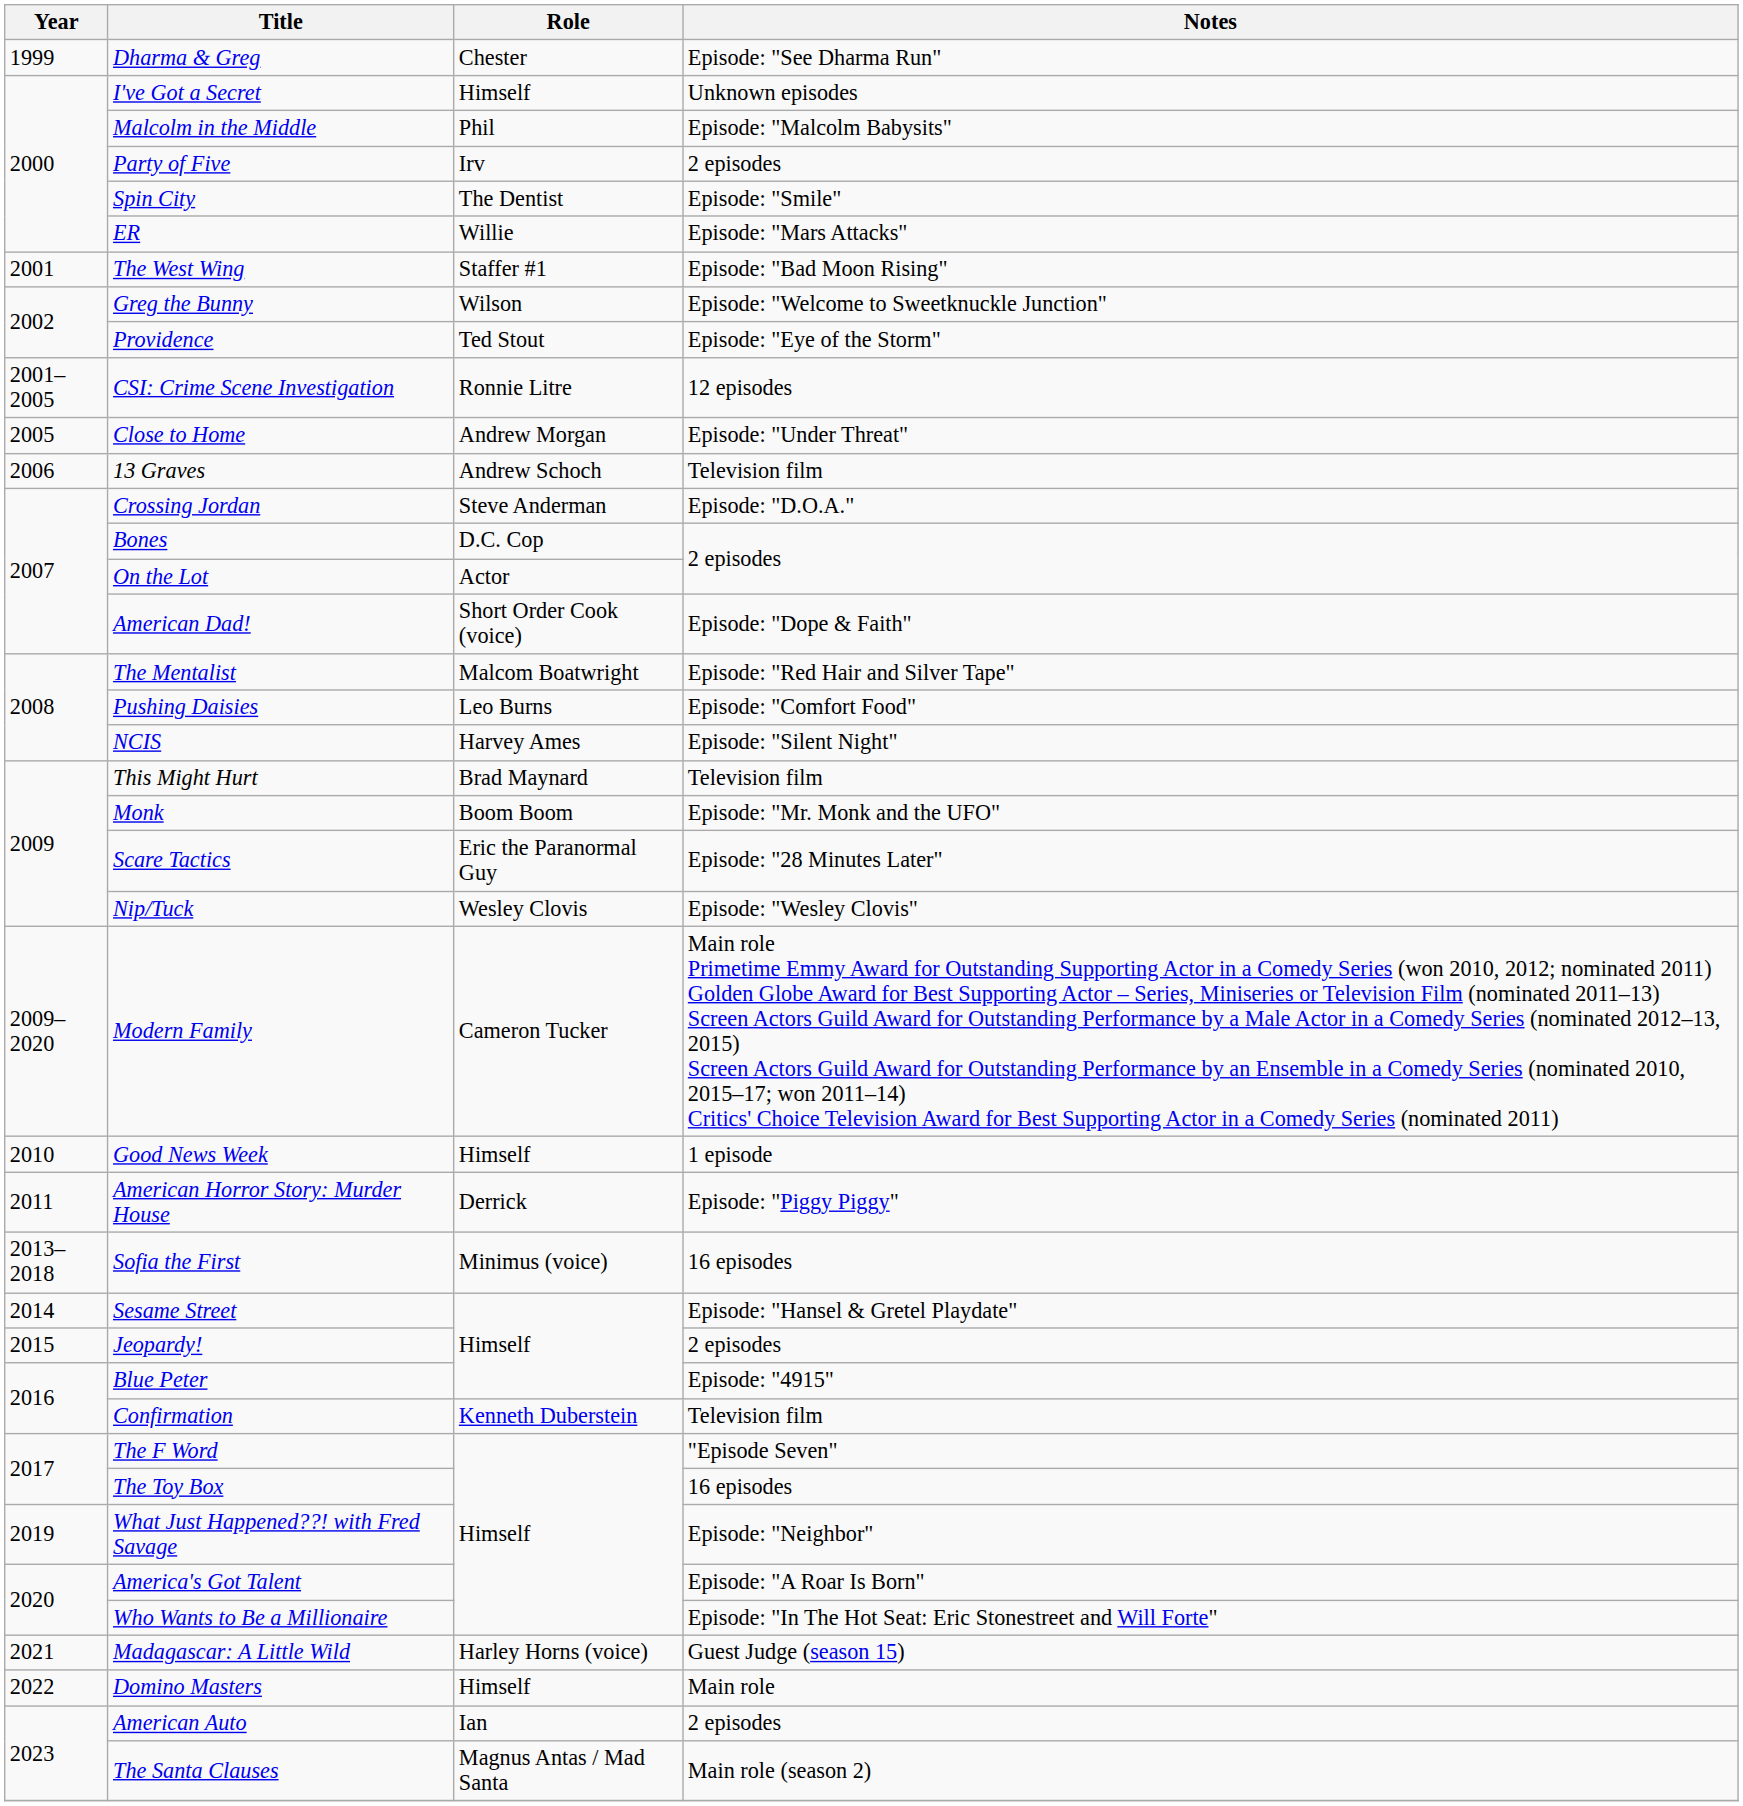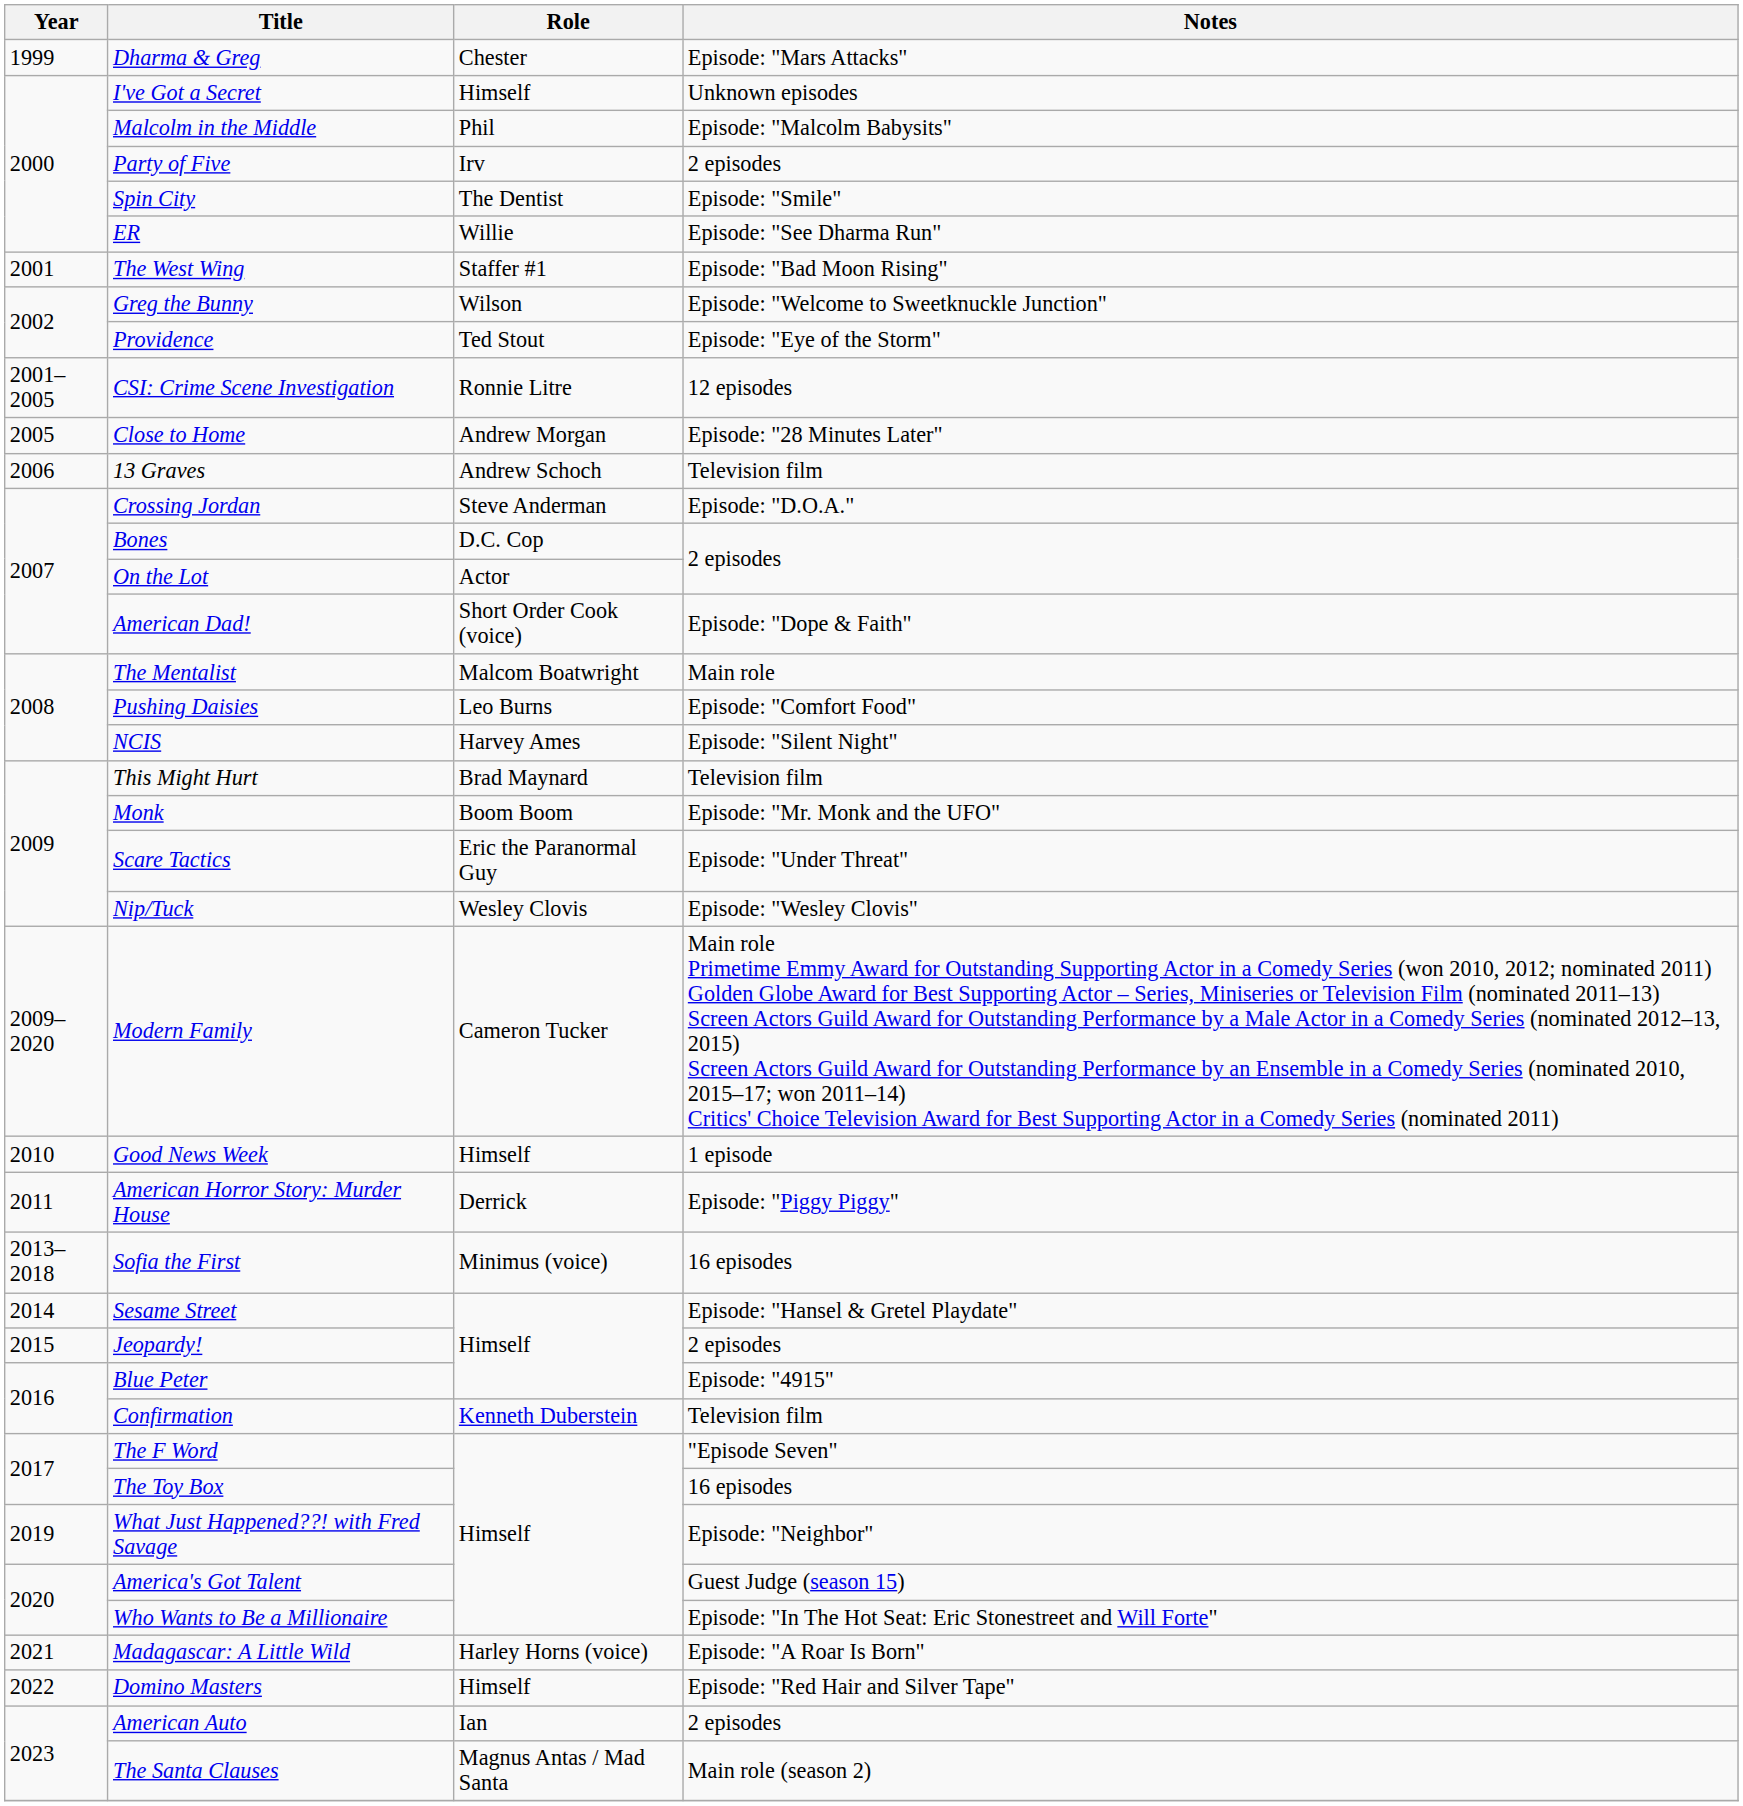(815, 57) Episode: "See Dharma Run" -> (798, 57) Episode: "Mars Attacks"
(798, 233) Episode: "Mars Attacks" -> (815, 233) Episode: "See Dharma Run"
(798, 435) Episode: "Under Threat" -> (815, 435) Episode: "28 Minutes Later"
(851, 671) Episode: "Red Hair and Silver Tape" -> (731, 671) Main role
(815, 860) Episode: "28 Minutes Later" -> (798, 860) Episode: "Under Threat"
(806, 1581) Episode: "A Roar Is Born" -> (796, 1581) Guest Judge (season 15)
(796, 1652) Guest Judge (season 15) -> (806, 1652) Episode: "A Roar Is Born"
(731, 1687) Main role -> (851, 1687) Episode: "Red Hair and Silver Tape"
